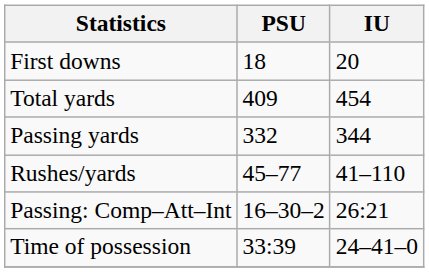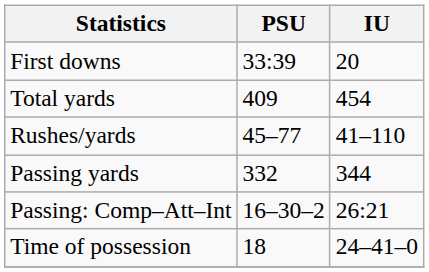(254, 60) 18 -> (269, 60) 33:39
rows swapped: (73, 172) <-> (75, 135)
(269, 247) 33:39 -> (254, 247) 18
